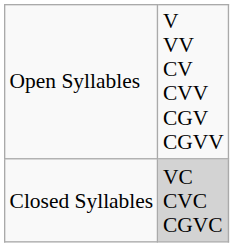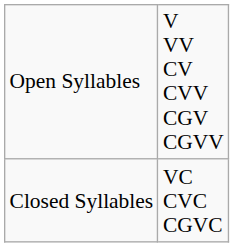(193, 200) lightgrey background -> (193, 200) no background
